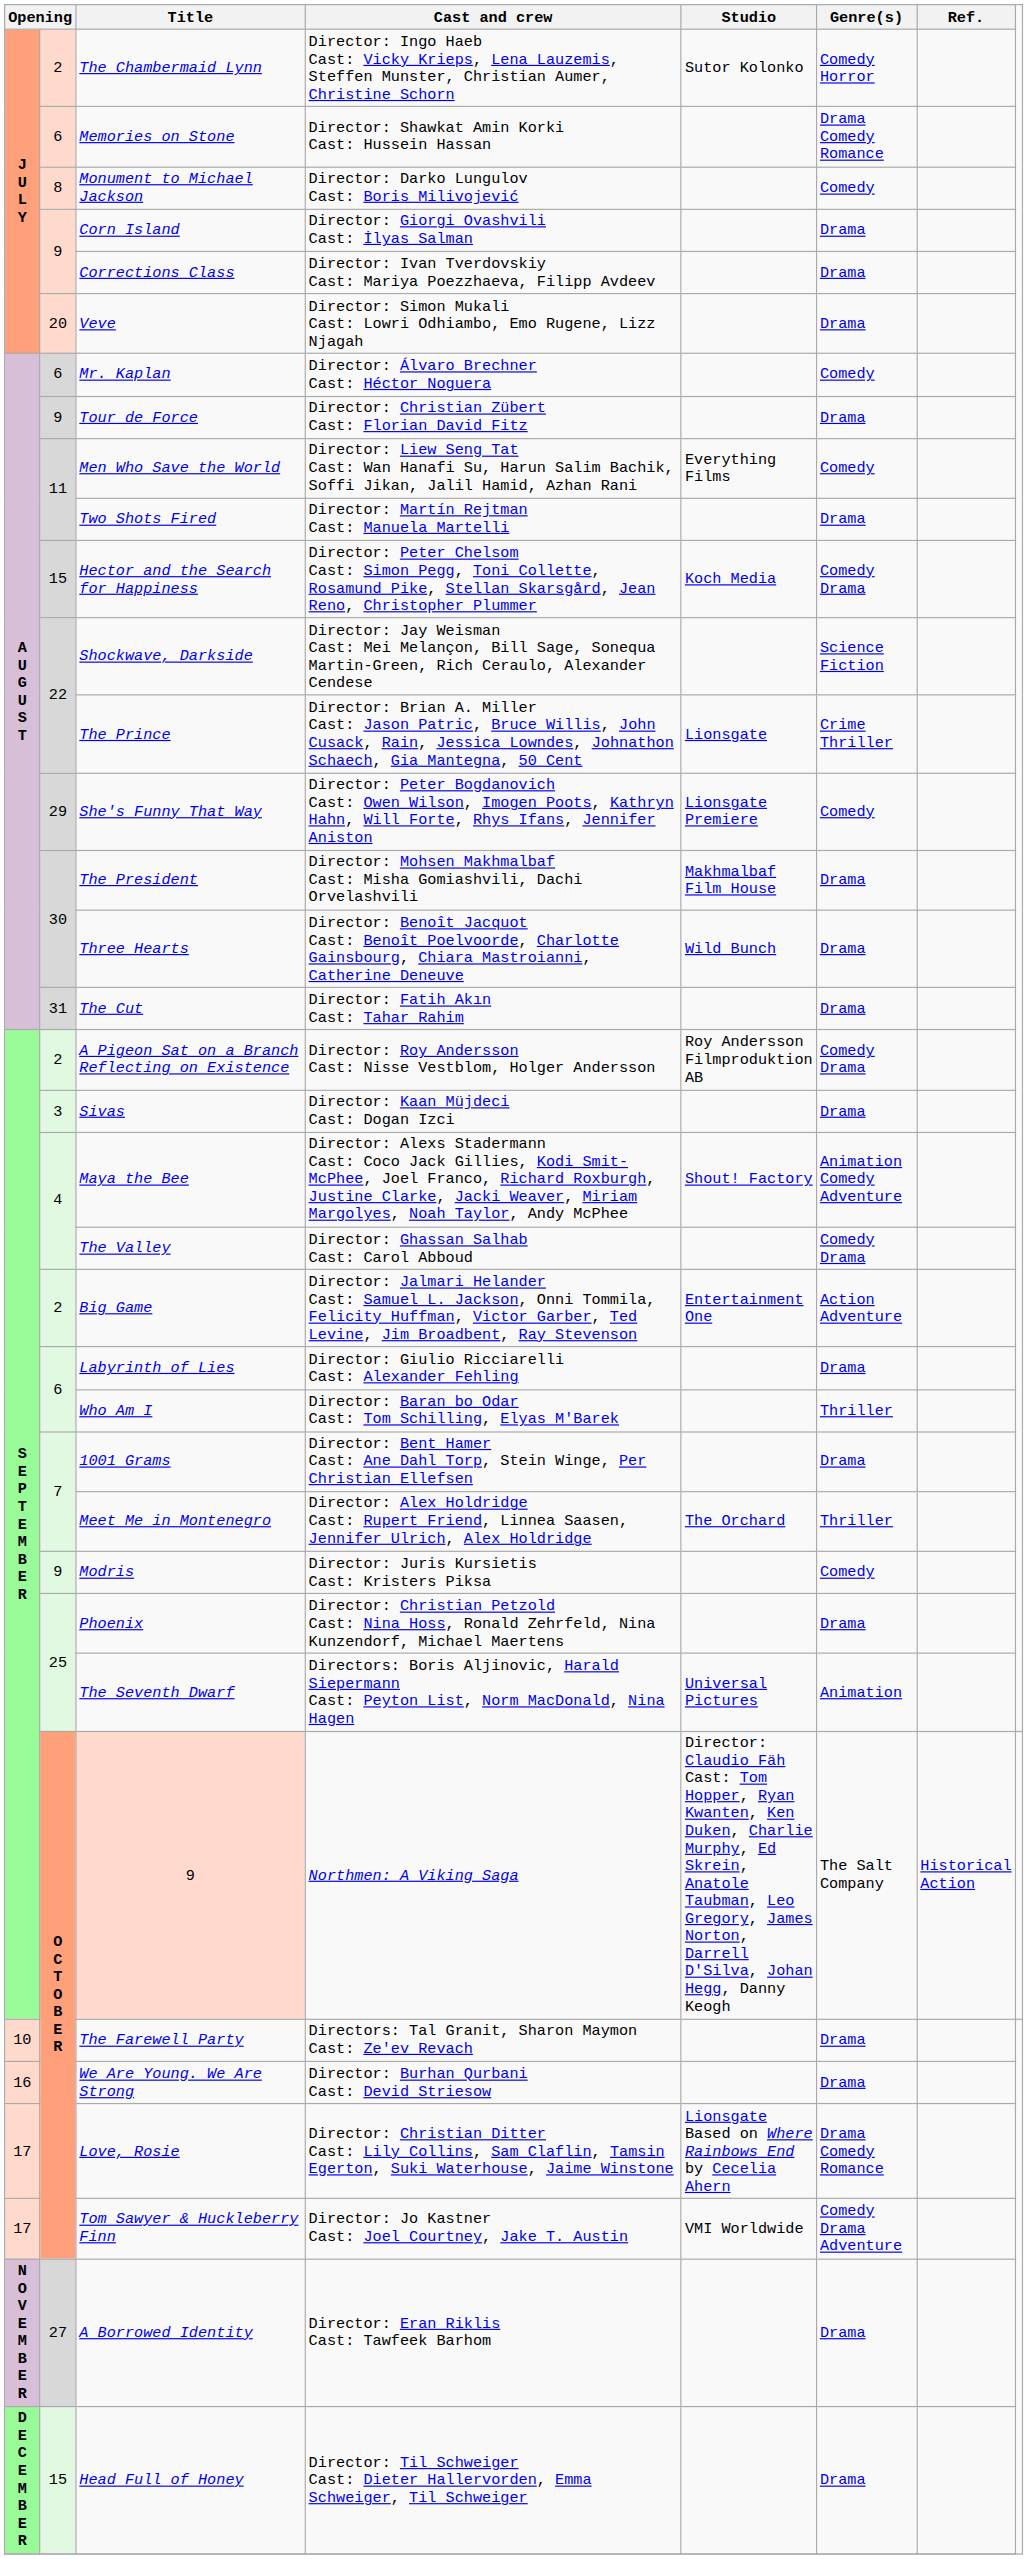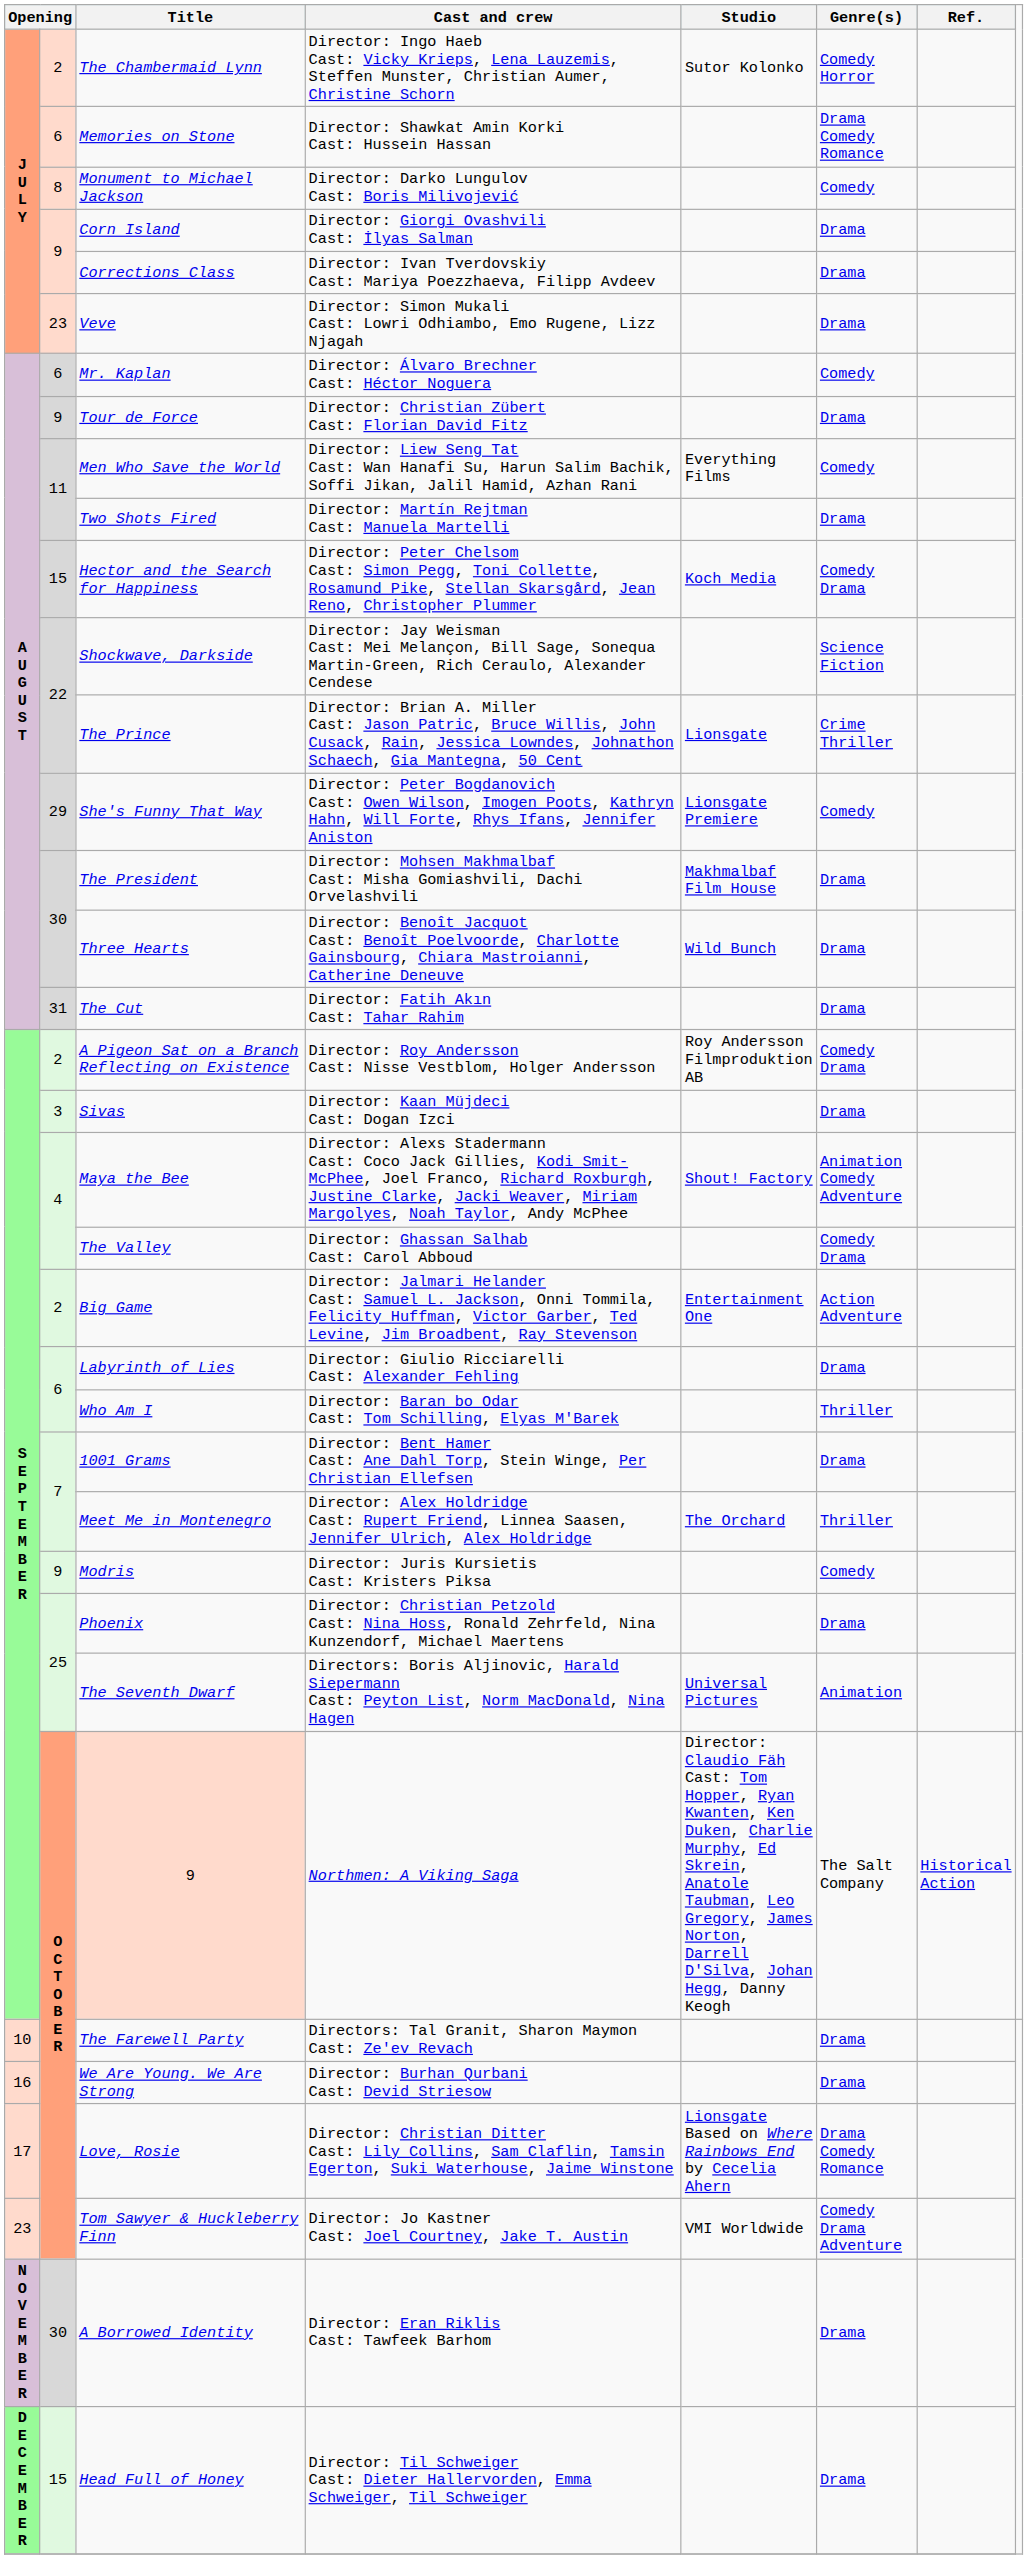(58, 324) 20 -> (58, 324) 23
(22, 2229) 17 -> (22, 2229) 23
(58, 2332) 27 -> (58, 2332) 30
